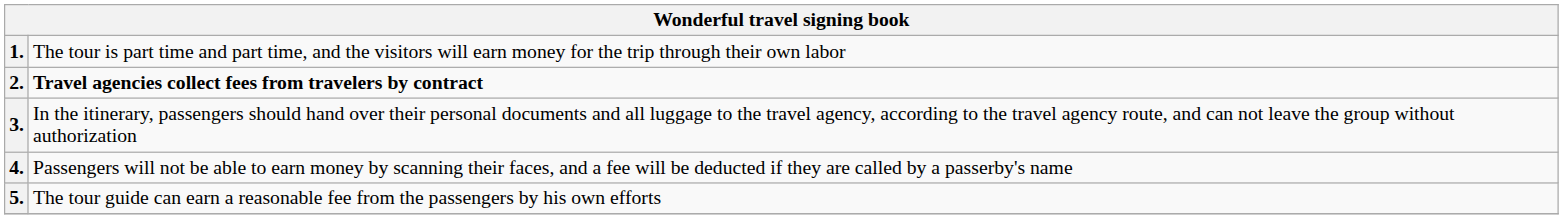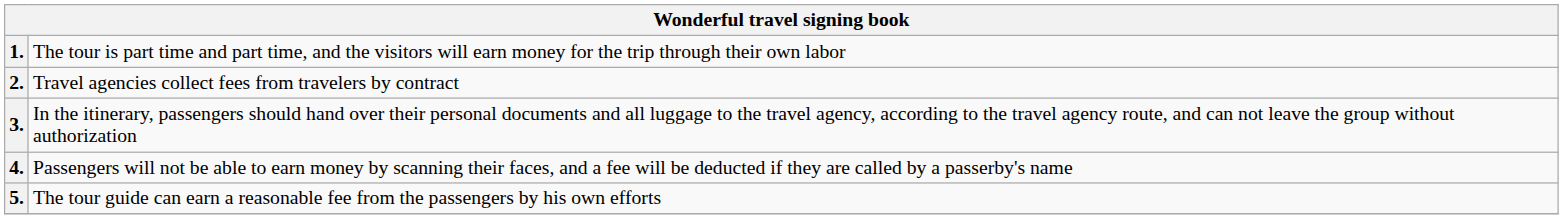(258, 82) bold -> (246, 82) normal
